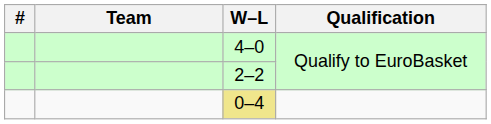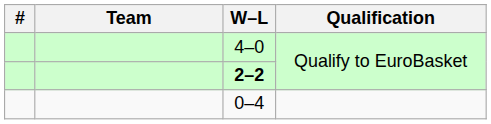(249, 75) normal -> (249, 75) bold
(249, 103) khaki background -> (249, 103) no background
